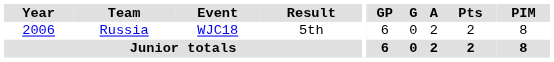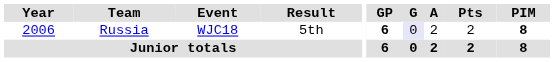(385, 31) normal -> (385, 31) bold
(413, 31) no background -> (413, 31) lavender background
(523, 31) normal -> (523, 31) bold
